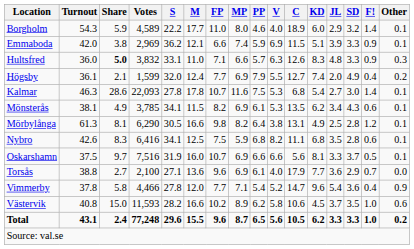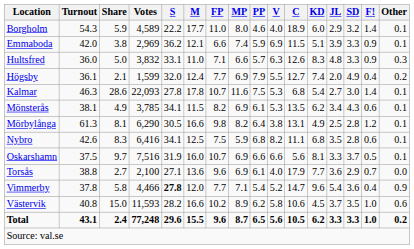(121, 60) bold -> (121, 60) normal
(173, 188) normal -> (173, 188) bold
